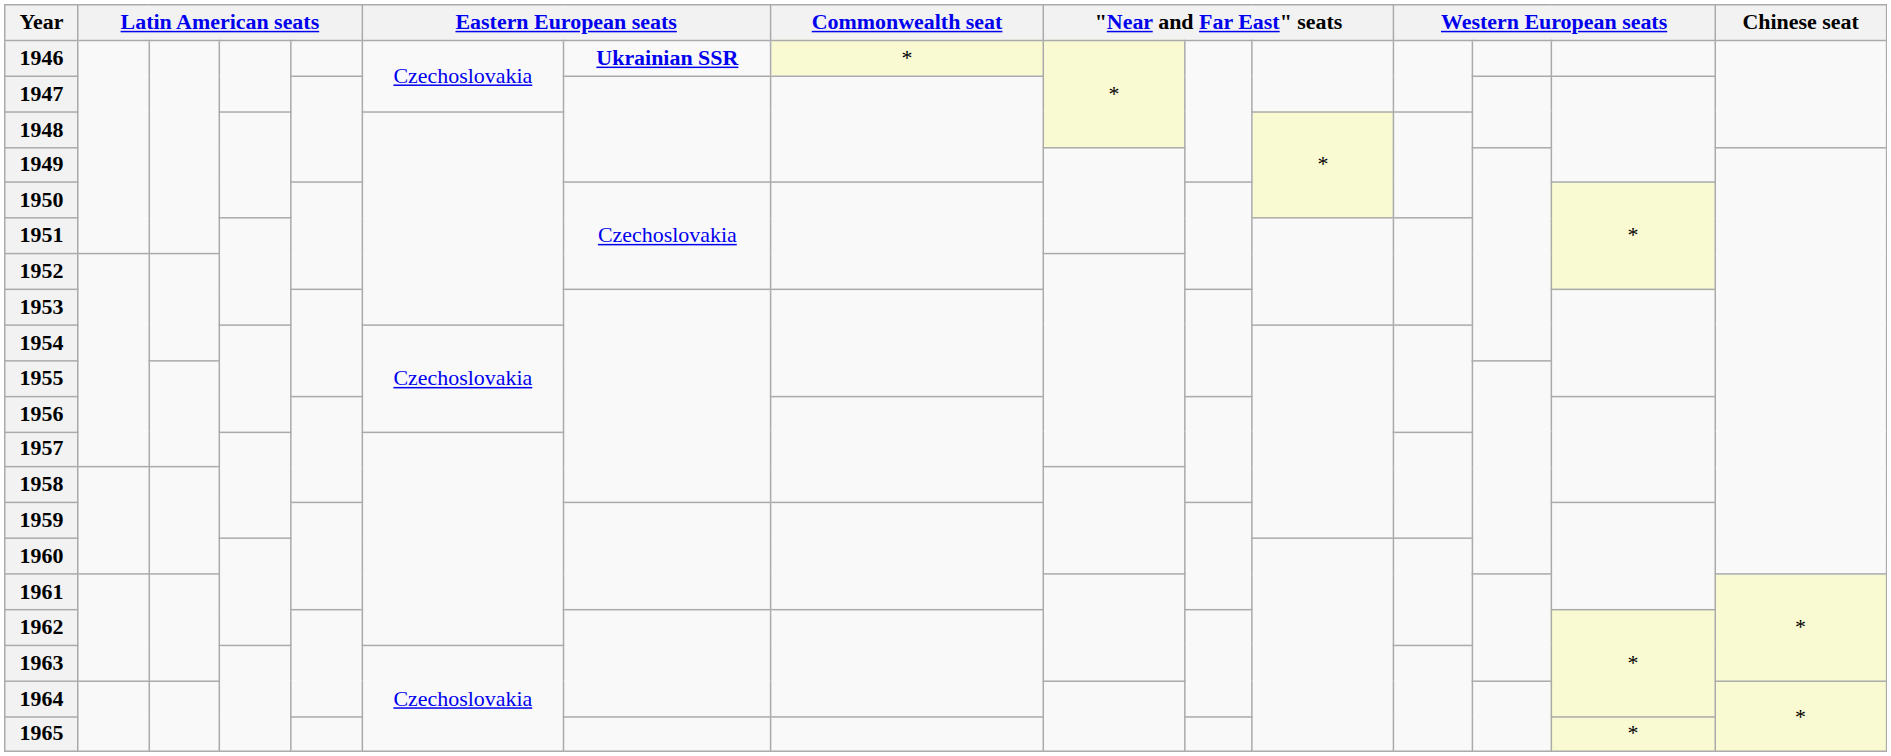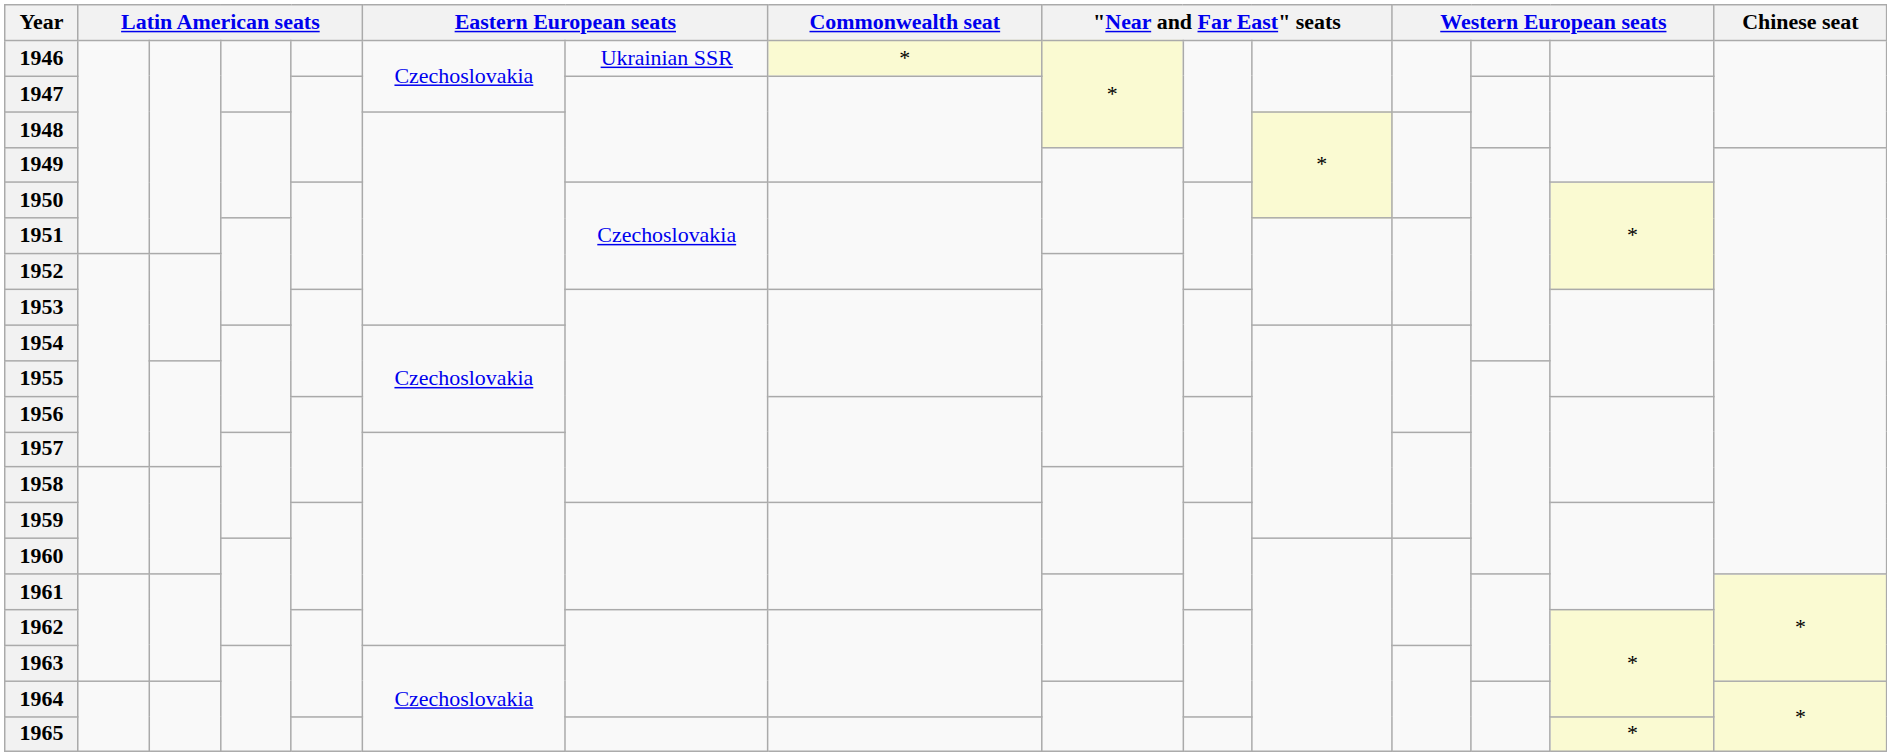(667, 57) bold -> (667, 57) normal
